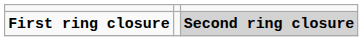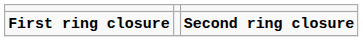(269, 24) lightgrey background -> (269, 24) no background
